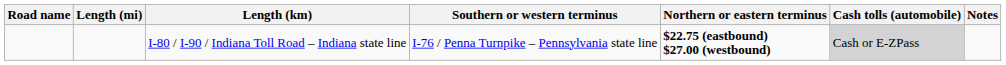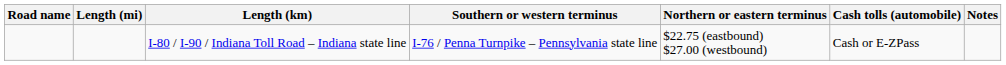(717, 42) bold -> (715, 42) normal
(876, 42) lightgrey background -> (876, 42) no background
